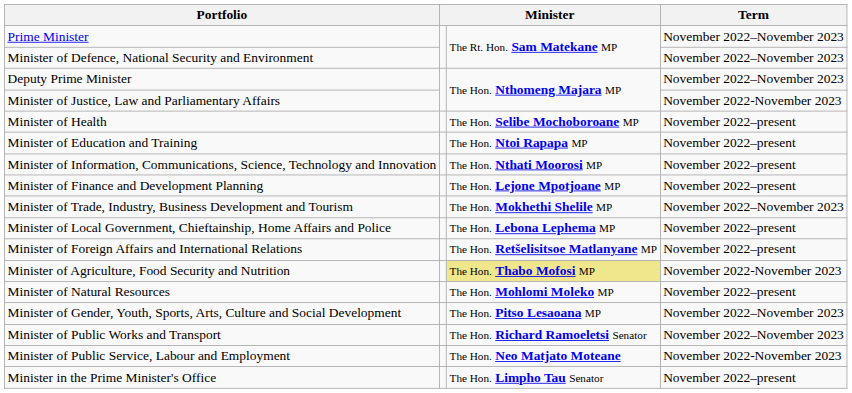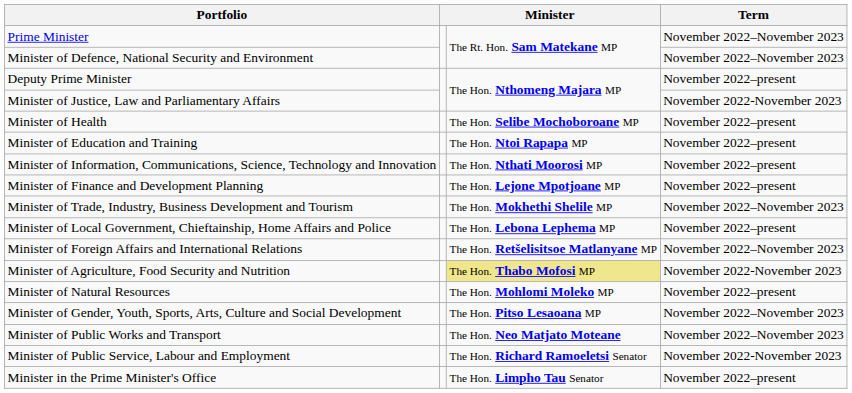(753, 79) November 2022–November 2023 -> (729, 79) November 2022–present
(729, 249) November 2022–present -> (753, 249) November 2022–November 2023
(548, 334) The Hon. Richard Ramoeletsi Senator -> (535, 334) The Hon. Neo Matjato Moteane
(535, 356) The Hon. Neo Matjato Moteane -> (548, 356) The Hon. Richard Ramoeletsi Senator
